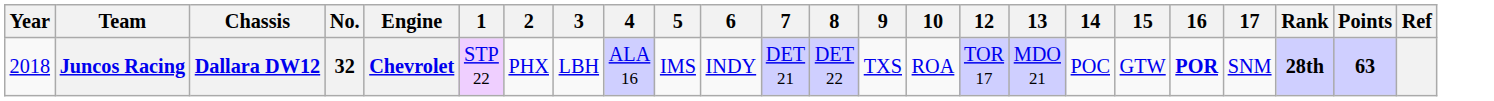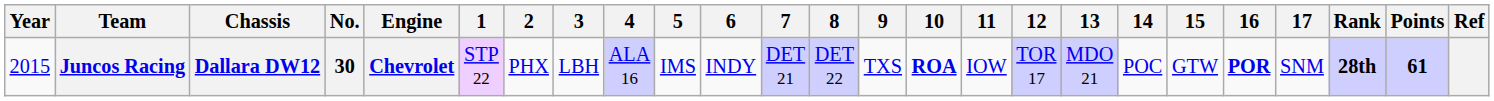+ column: (986, 20)
(30, 66) 2018 -> (30, 66) 2015
(345, 66) 32 -> (345, 66) 30
(933, 66) normal -> (934, 66) bold
(1365, 66) 63 -> (1417, 66) 61
